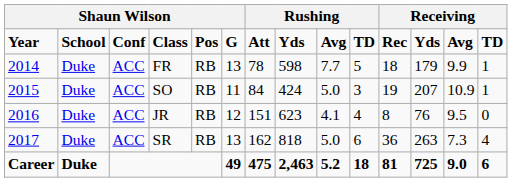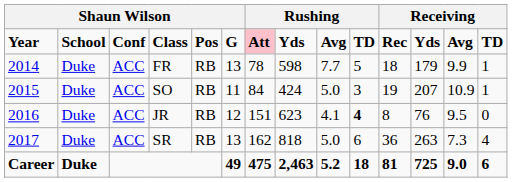(259, 41) no background -> (259, 41) pink background
(357, 115) normal -> (357, 115) bold
